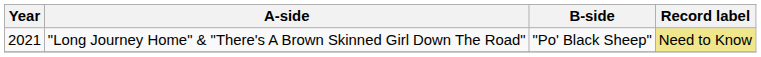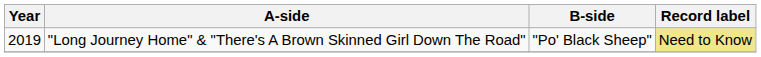(24, 39) 2021 -> (24, 39) 2019
